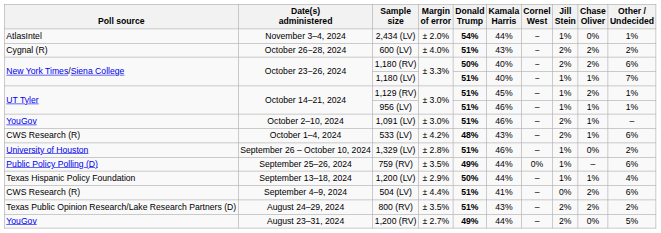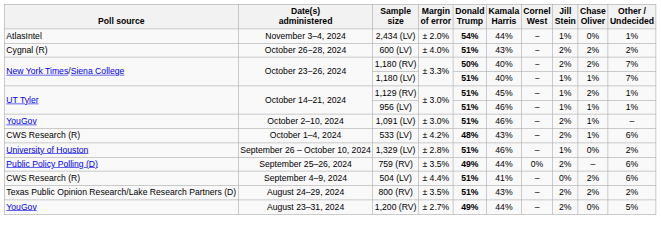(632, 64) 6% -> (632, 64) 7%
(565, 164) 1% -> (565, 164) 2%
- row: (396, 178)
